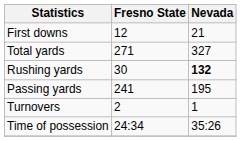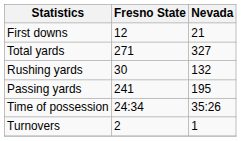(201, 70) bold -> (201, 70) normal
rows swapped: (34, 107) <-> (58, 126)
